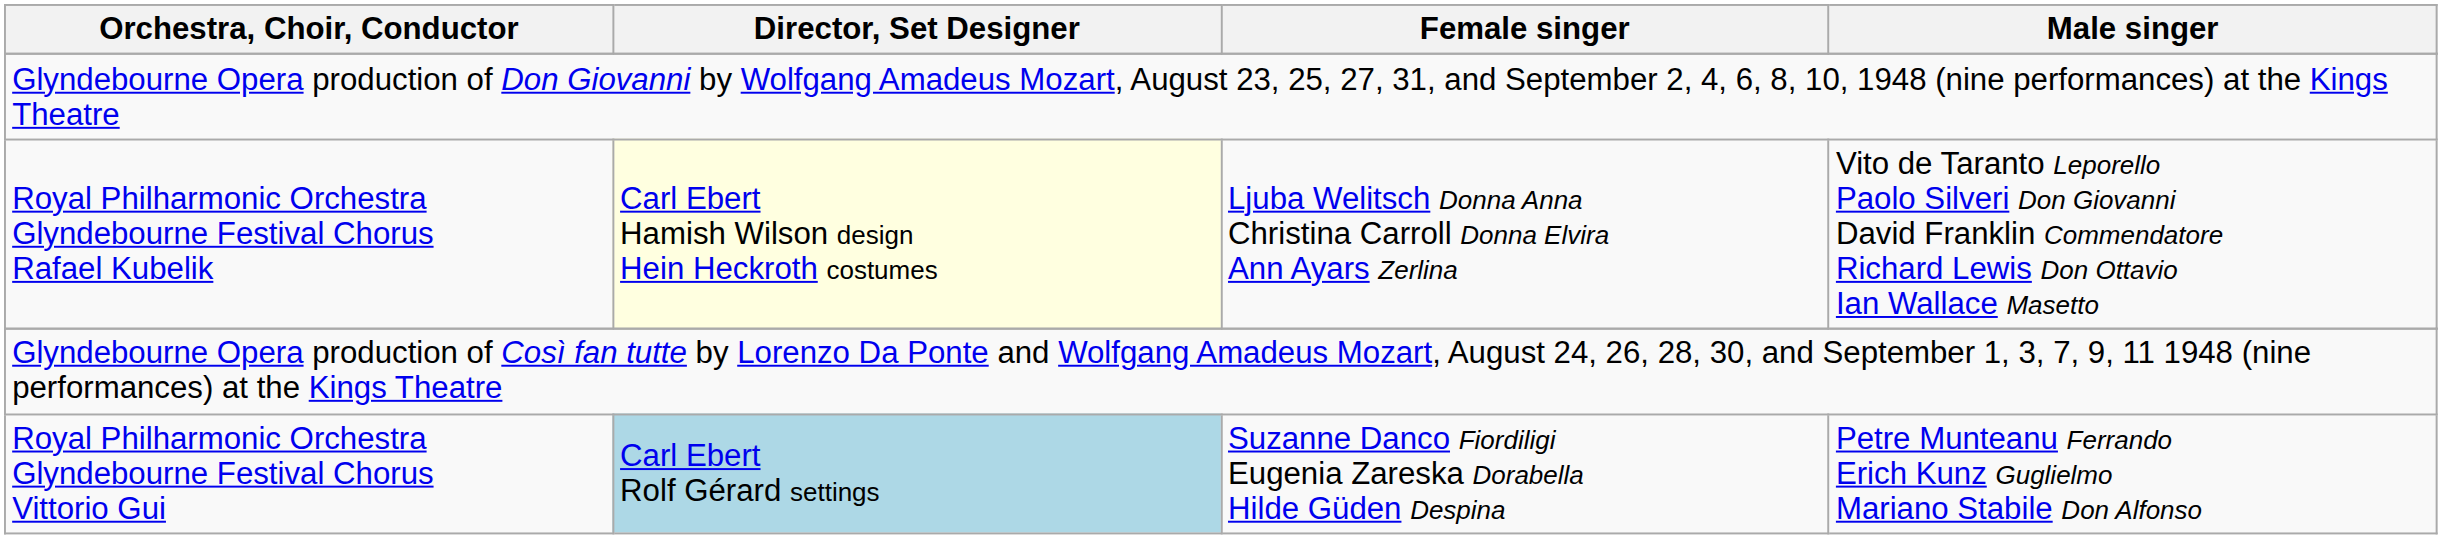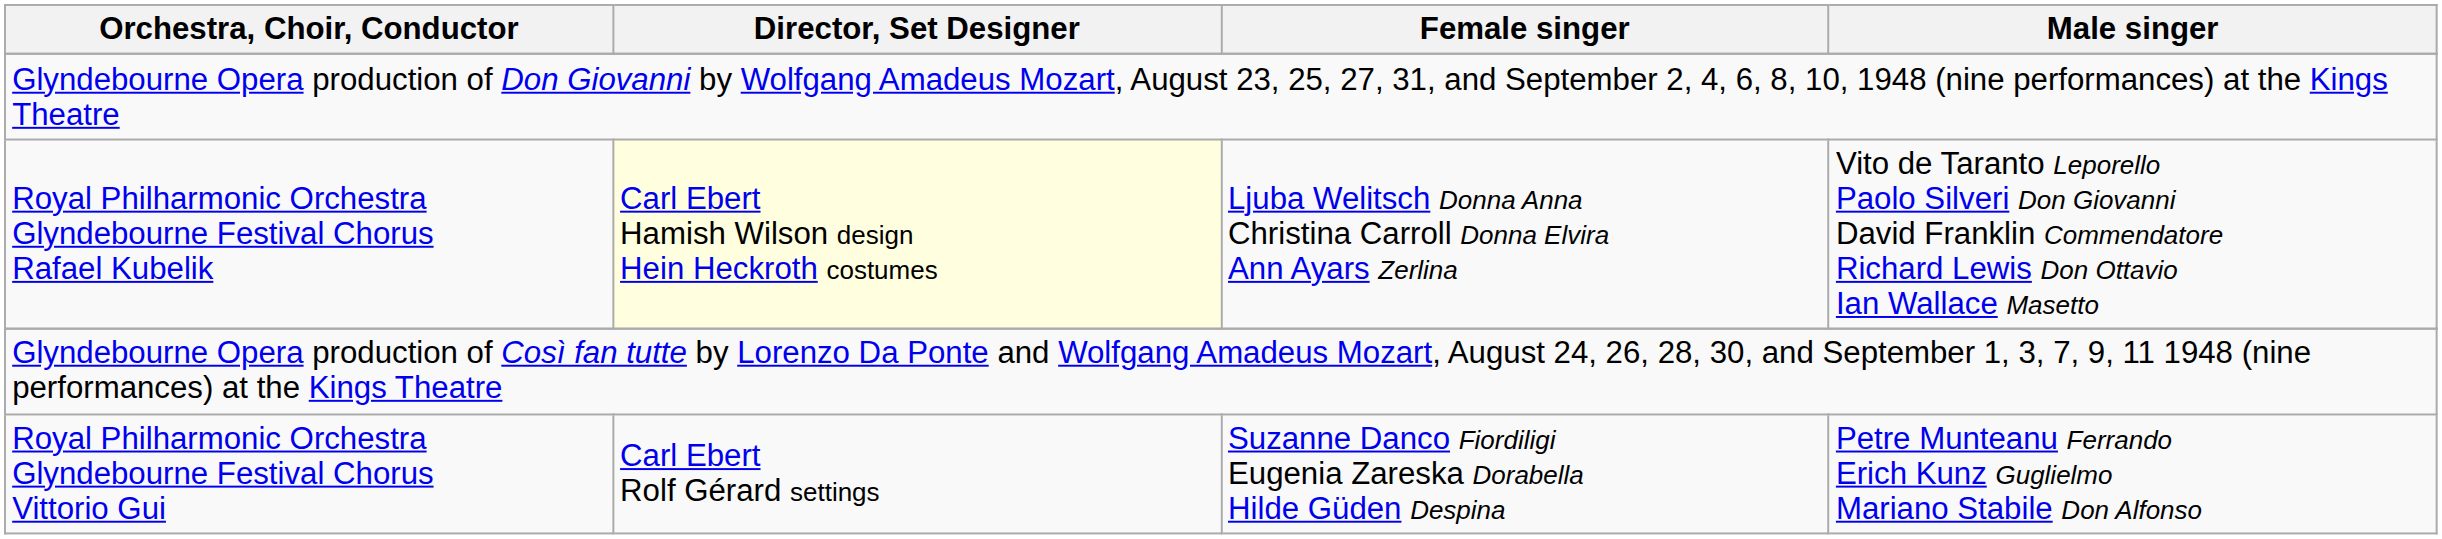(750, 472) lightblue background -> (750, 472) no background
